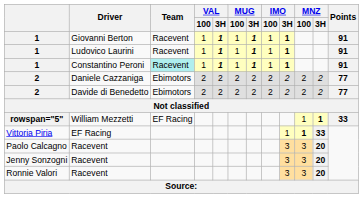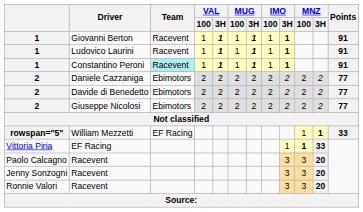+ row: (37, 105)
